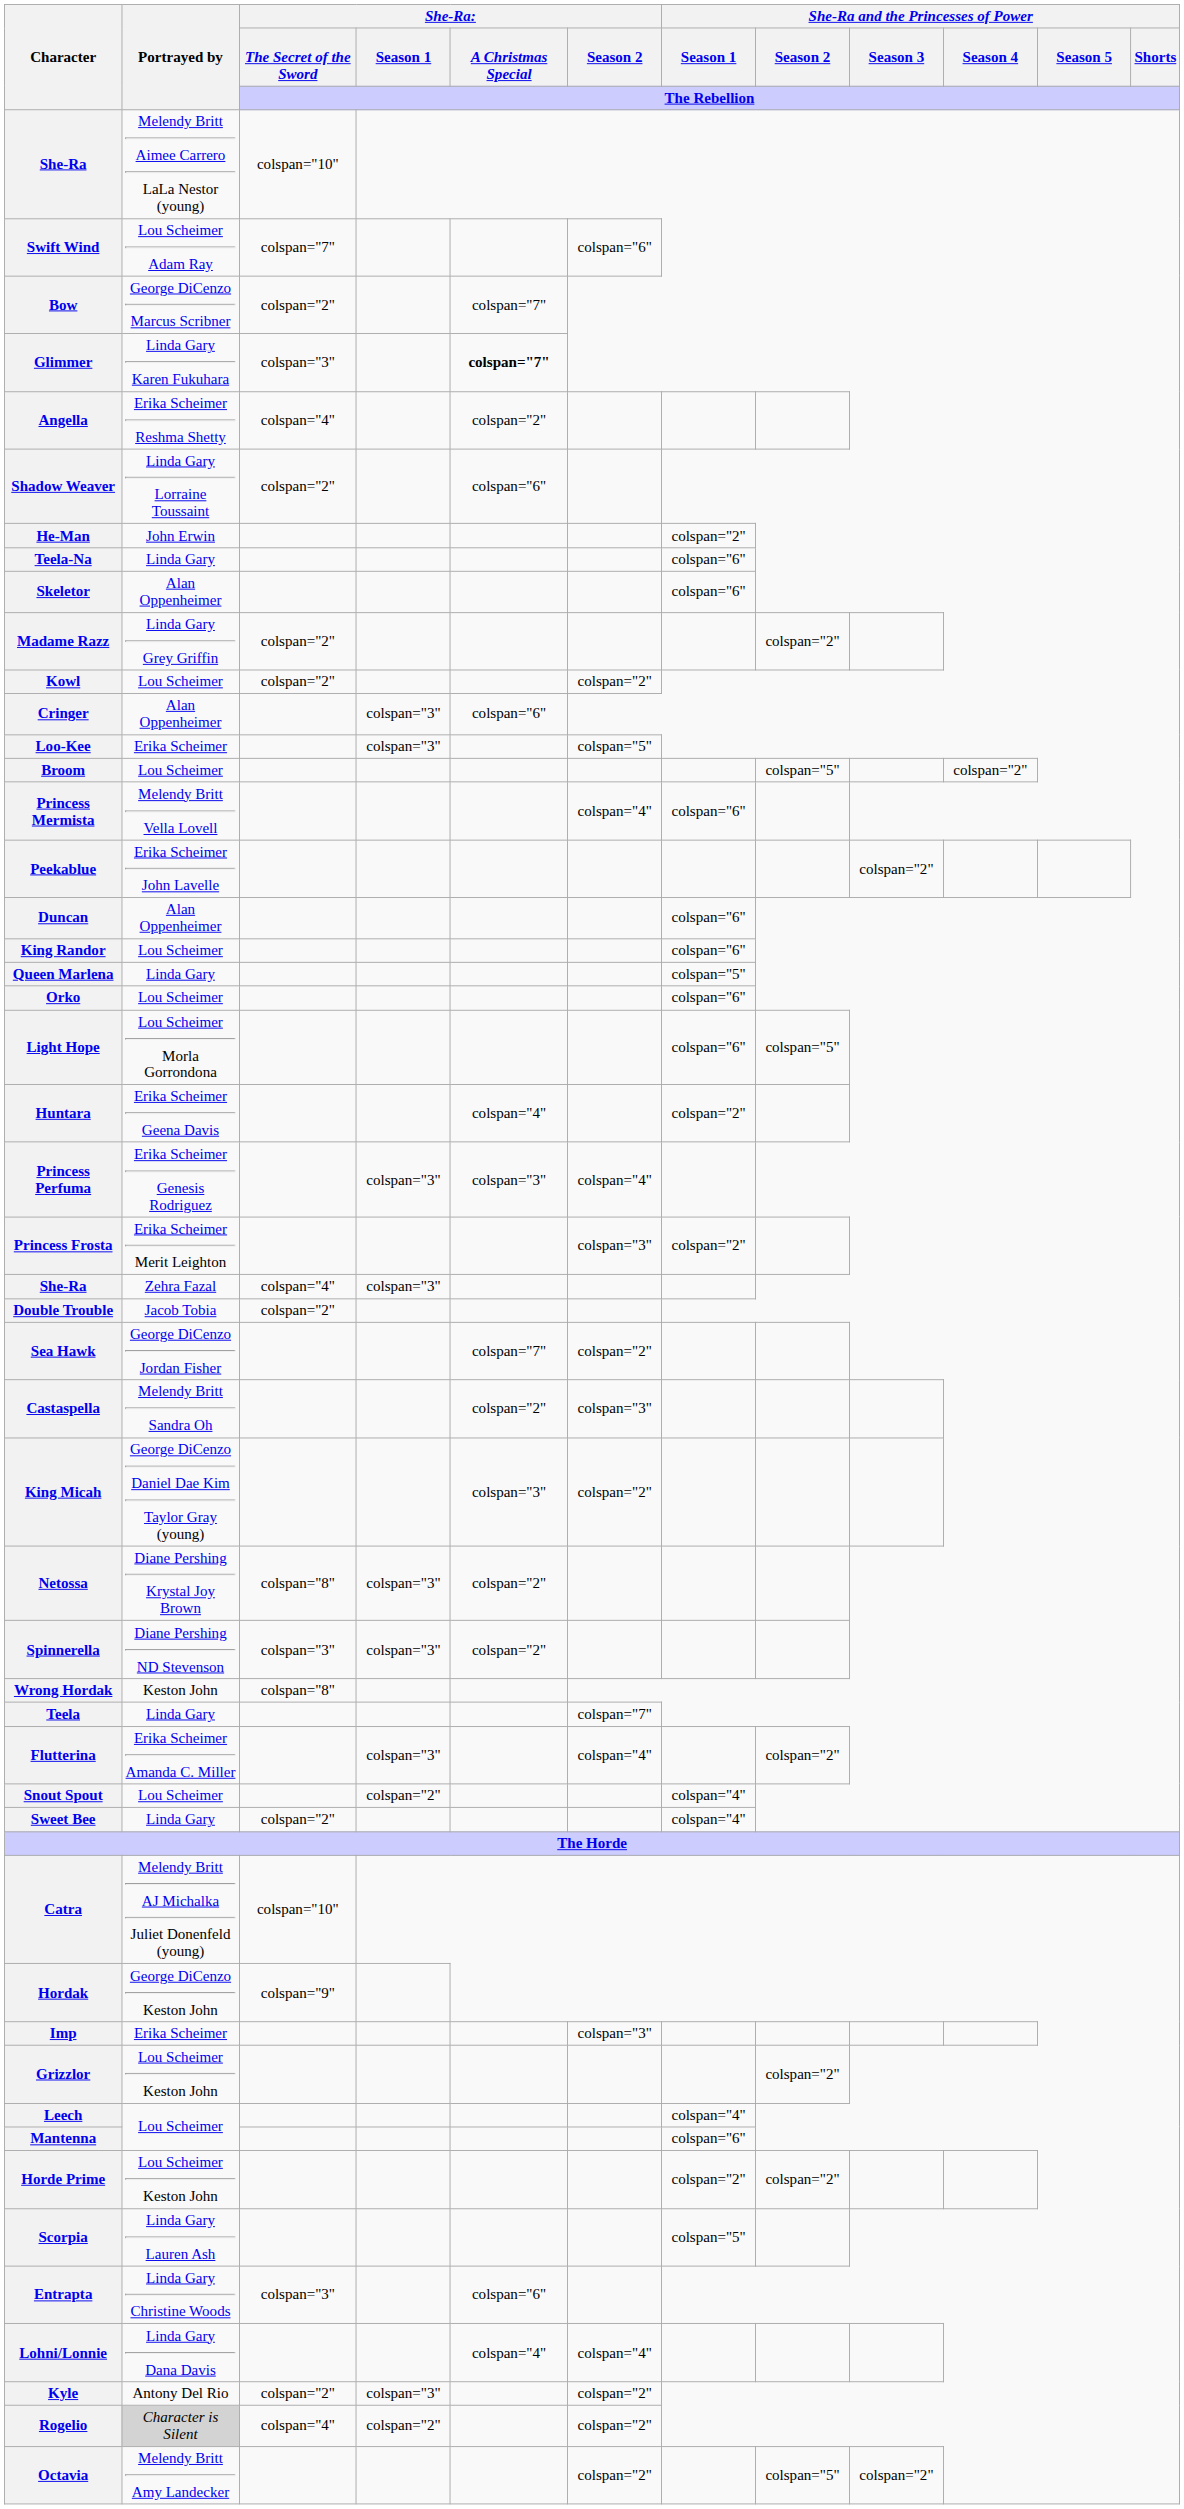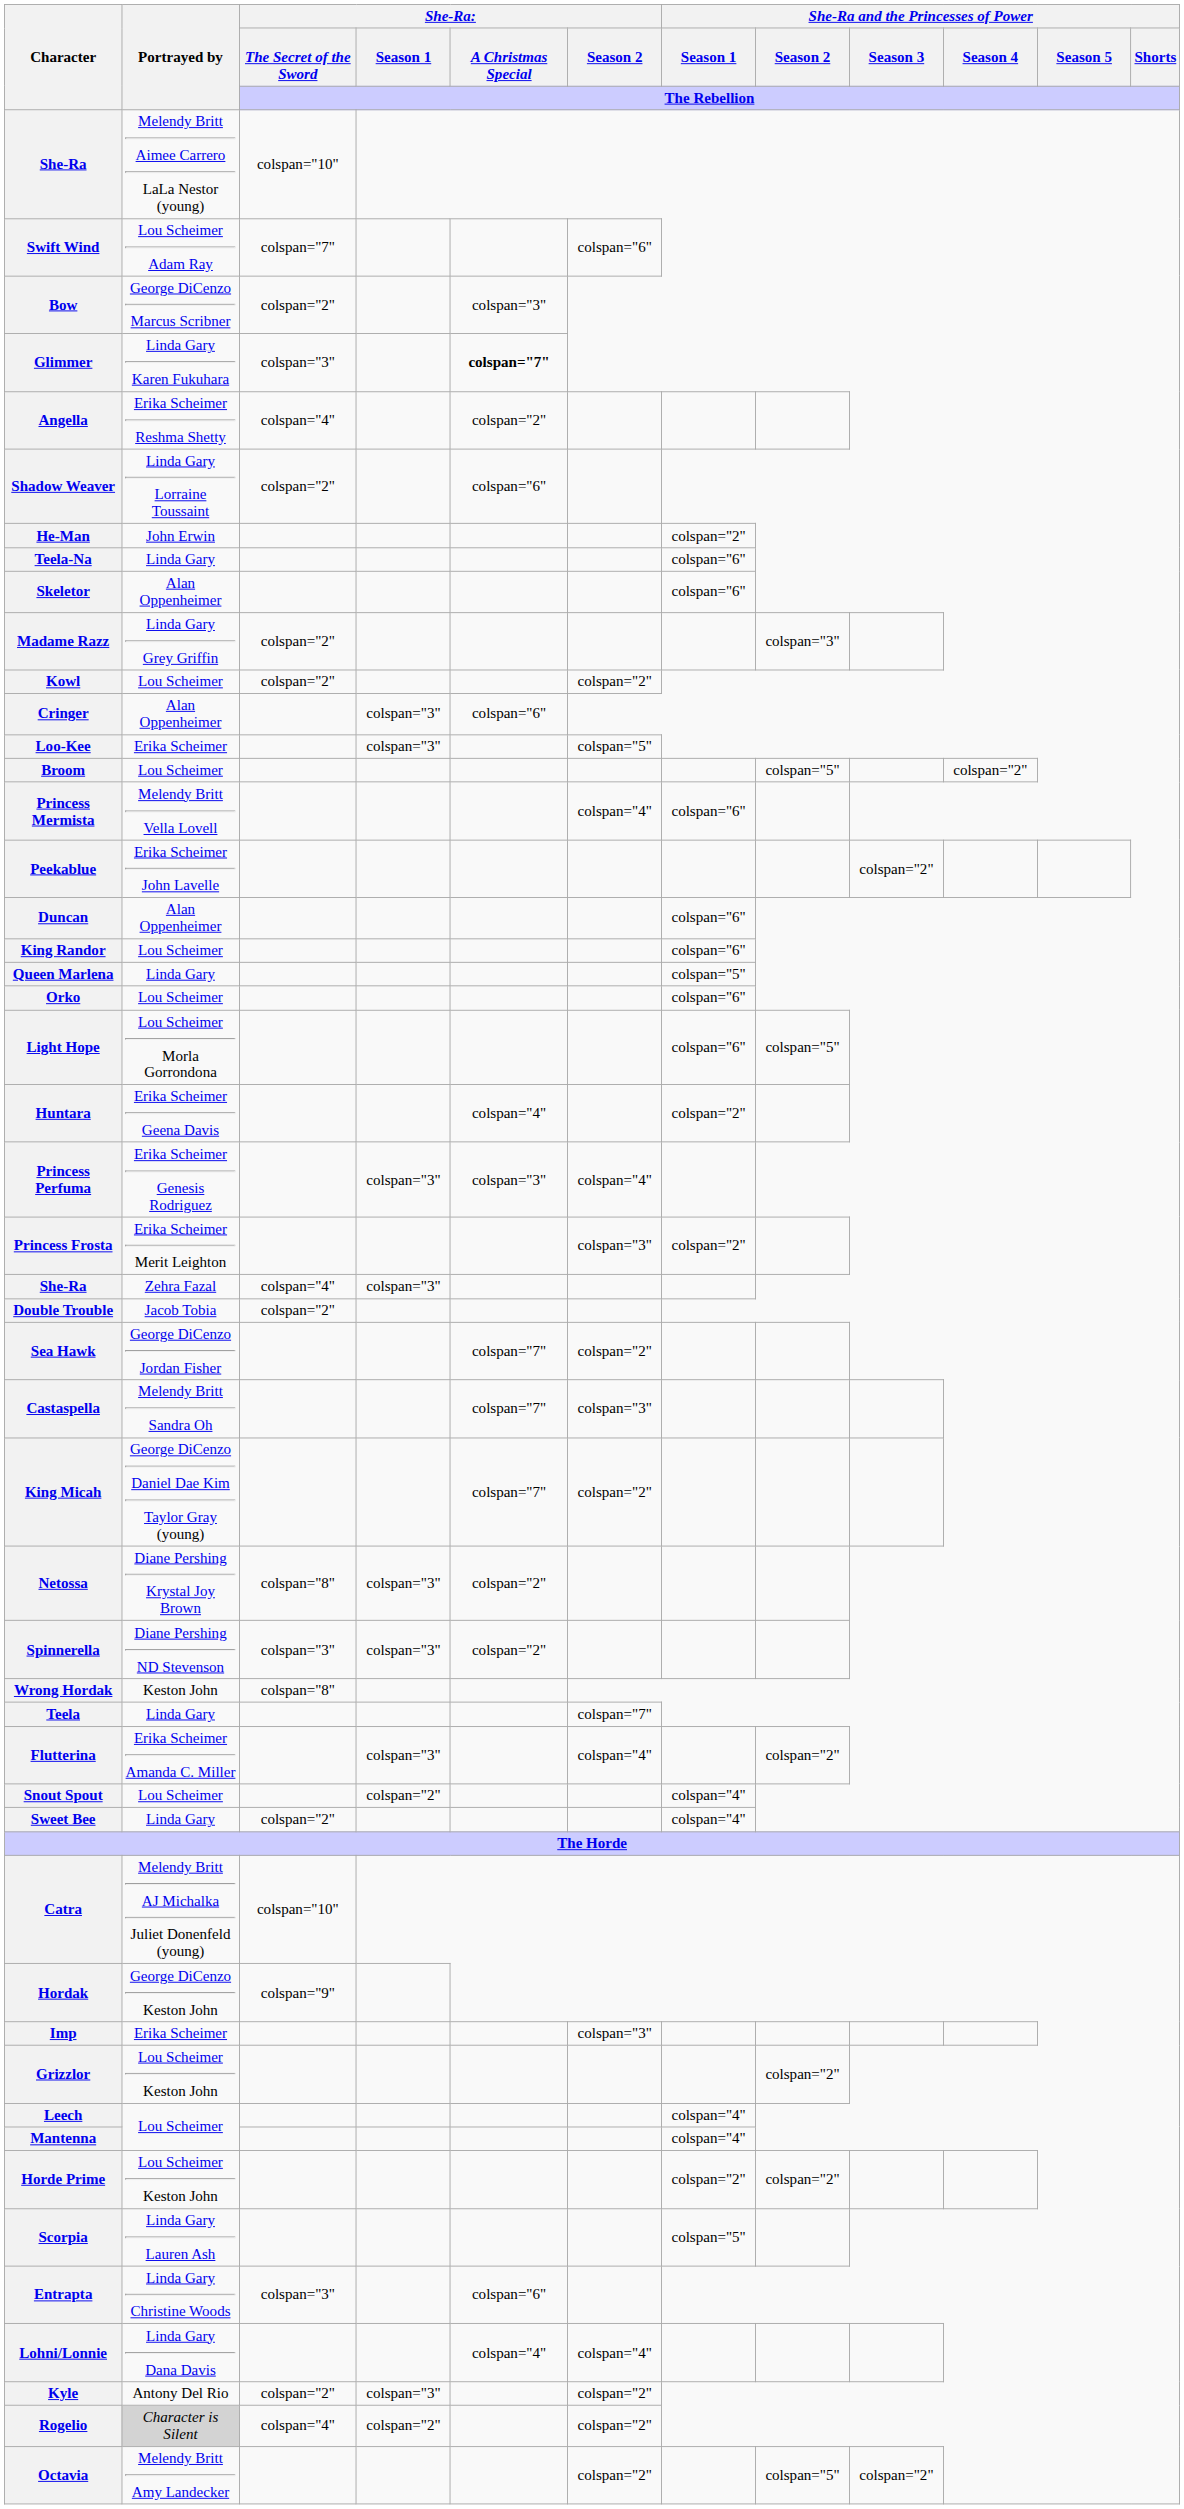(509, 304) colspan="7" -> (509, 304) colspan="3"
(803, 641) colspan="2" -> (803, 641) colspan="3"
(509, 1408) colspan="2" -> (509, 1408) colspan="7"
(509, 1491) colspan="3" -> (509, 1491) colspan="7"
(709, 2138) colspan="6" -> (709, 2138) colspan="4"
